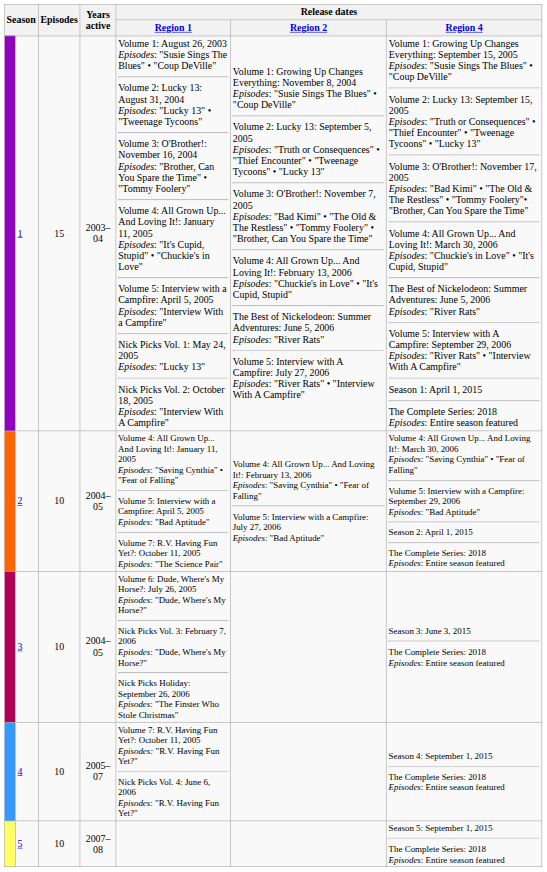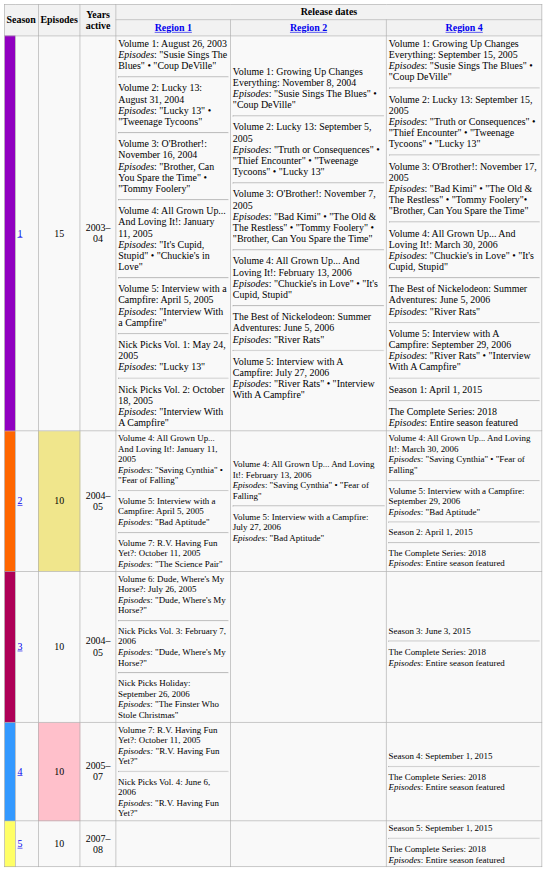(59, 501) no background -> (59, 501) khaki background
(59, 771) no background -> (59, 771) pink background
